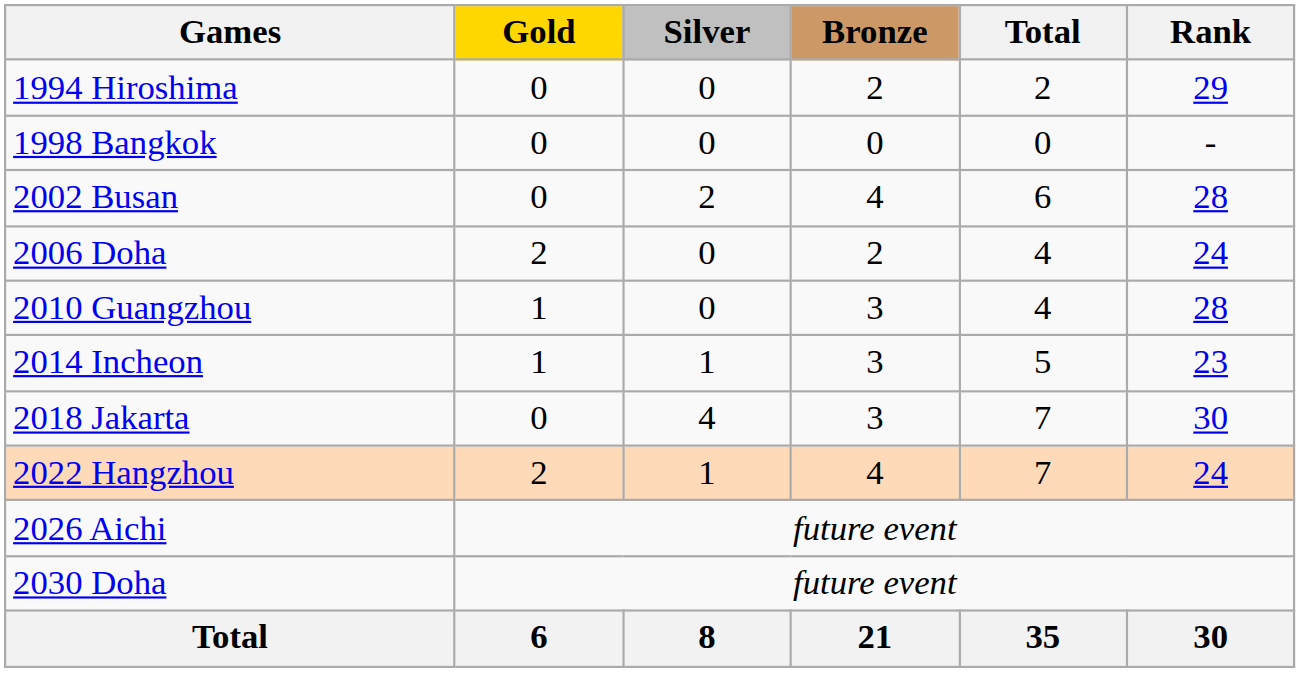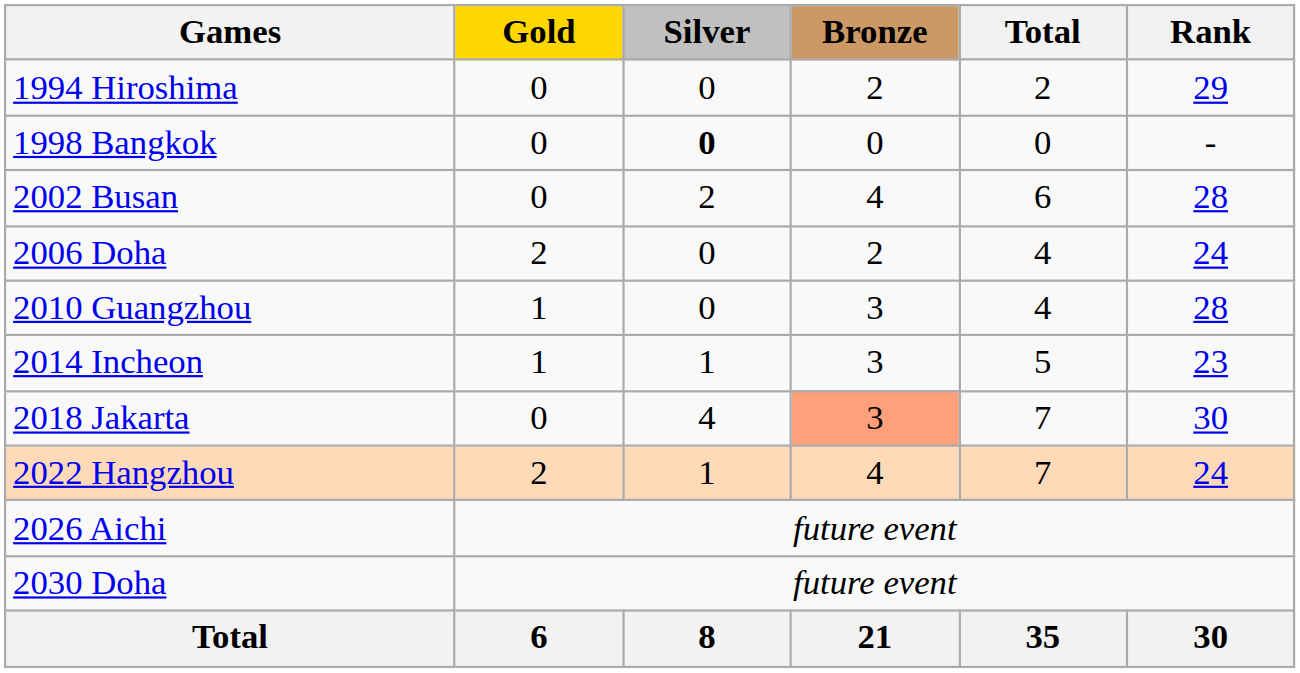(707, 142) normal -> (707, 142) bold
(875, 417) no background -> (875, 417) lightsalmon background
